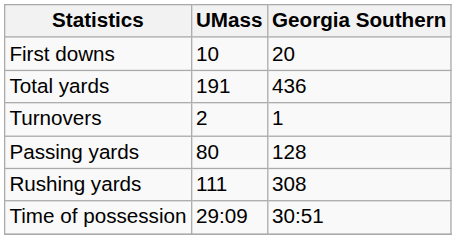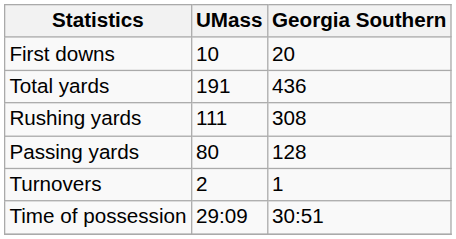rows swapped: (75, 184) <-> (55, 119)
